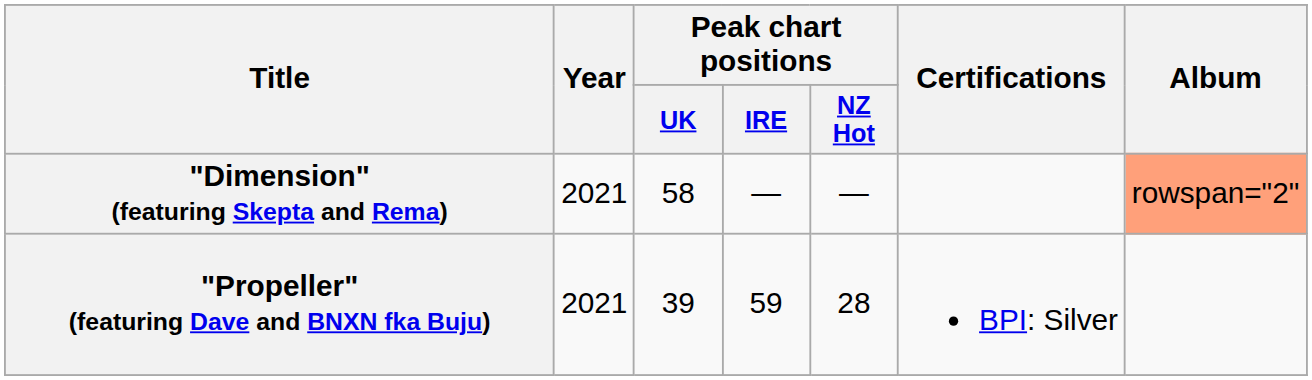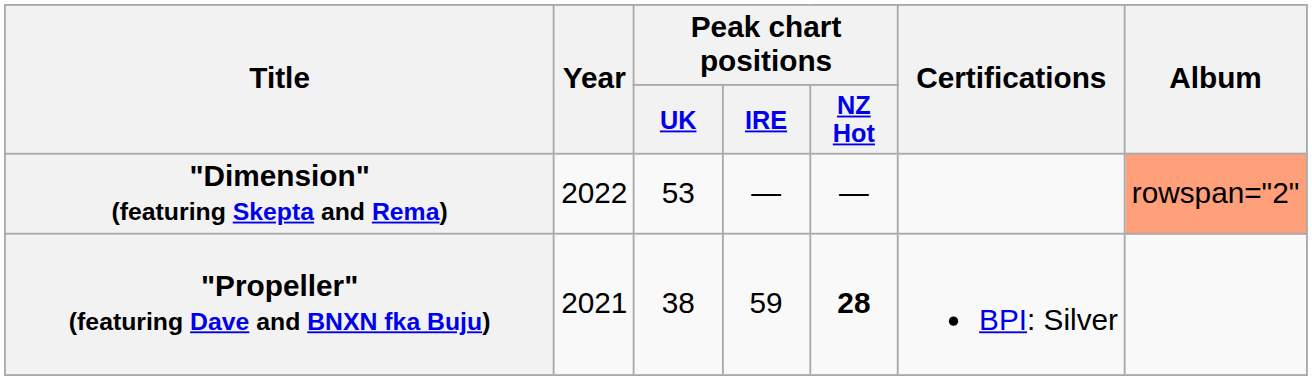(594, 193) 2021 -> (594, 193) 2022
(678, 193) 58 -> (678, 193) 53
(678, 303) 39 -> (678, 303) 38
(854, 303) normal -> (854, 303) bold
